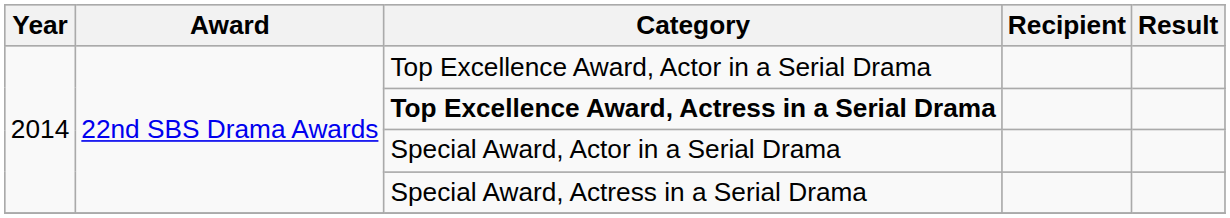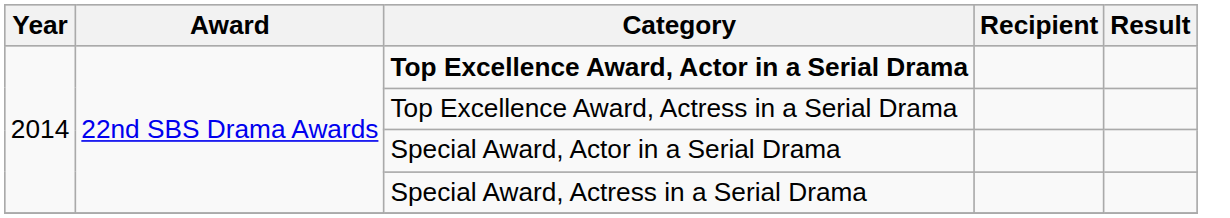(661, 66) normal -> (679, 66) bold
(693, 108) bold -> (674, 108) normal
